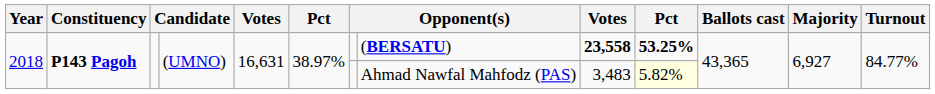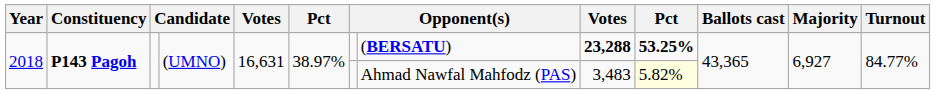(607, 46) 23,558 -> (607, 46) 23,288
